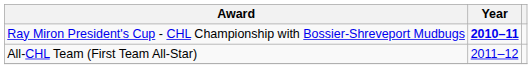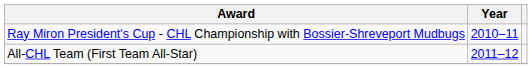(495, 34) bold -> (495, 34) normal
